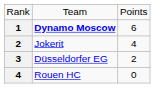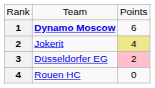(134, 43) no background -> (134, 43) khaki background
(134, 59) no background -> (134, 59) pink background
